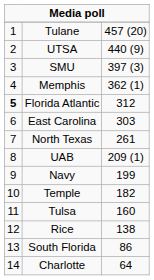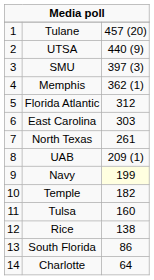(13, 103) bold -> (13, 103) normal
(126, 175) no background -> (126, 175) lightyellow background
